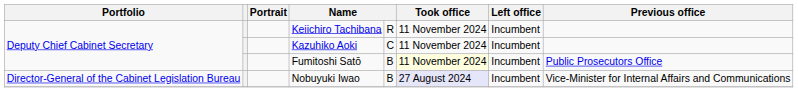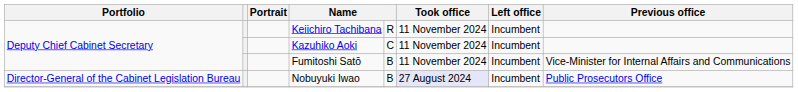(443, 62) lightyellow background -> (443, 62) no background
(604, 62) Public Prosecutors Office -> (668, 62) Vice-Minister for Internal Affairs and Communications
(668, 78) Vice-Minister for Internal Affairs and Communications -> (604, 78) Public Prosecutors Office
